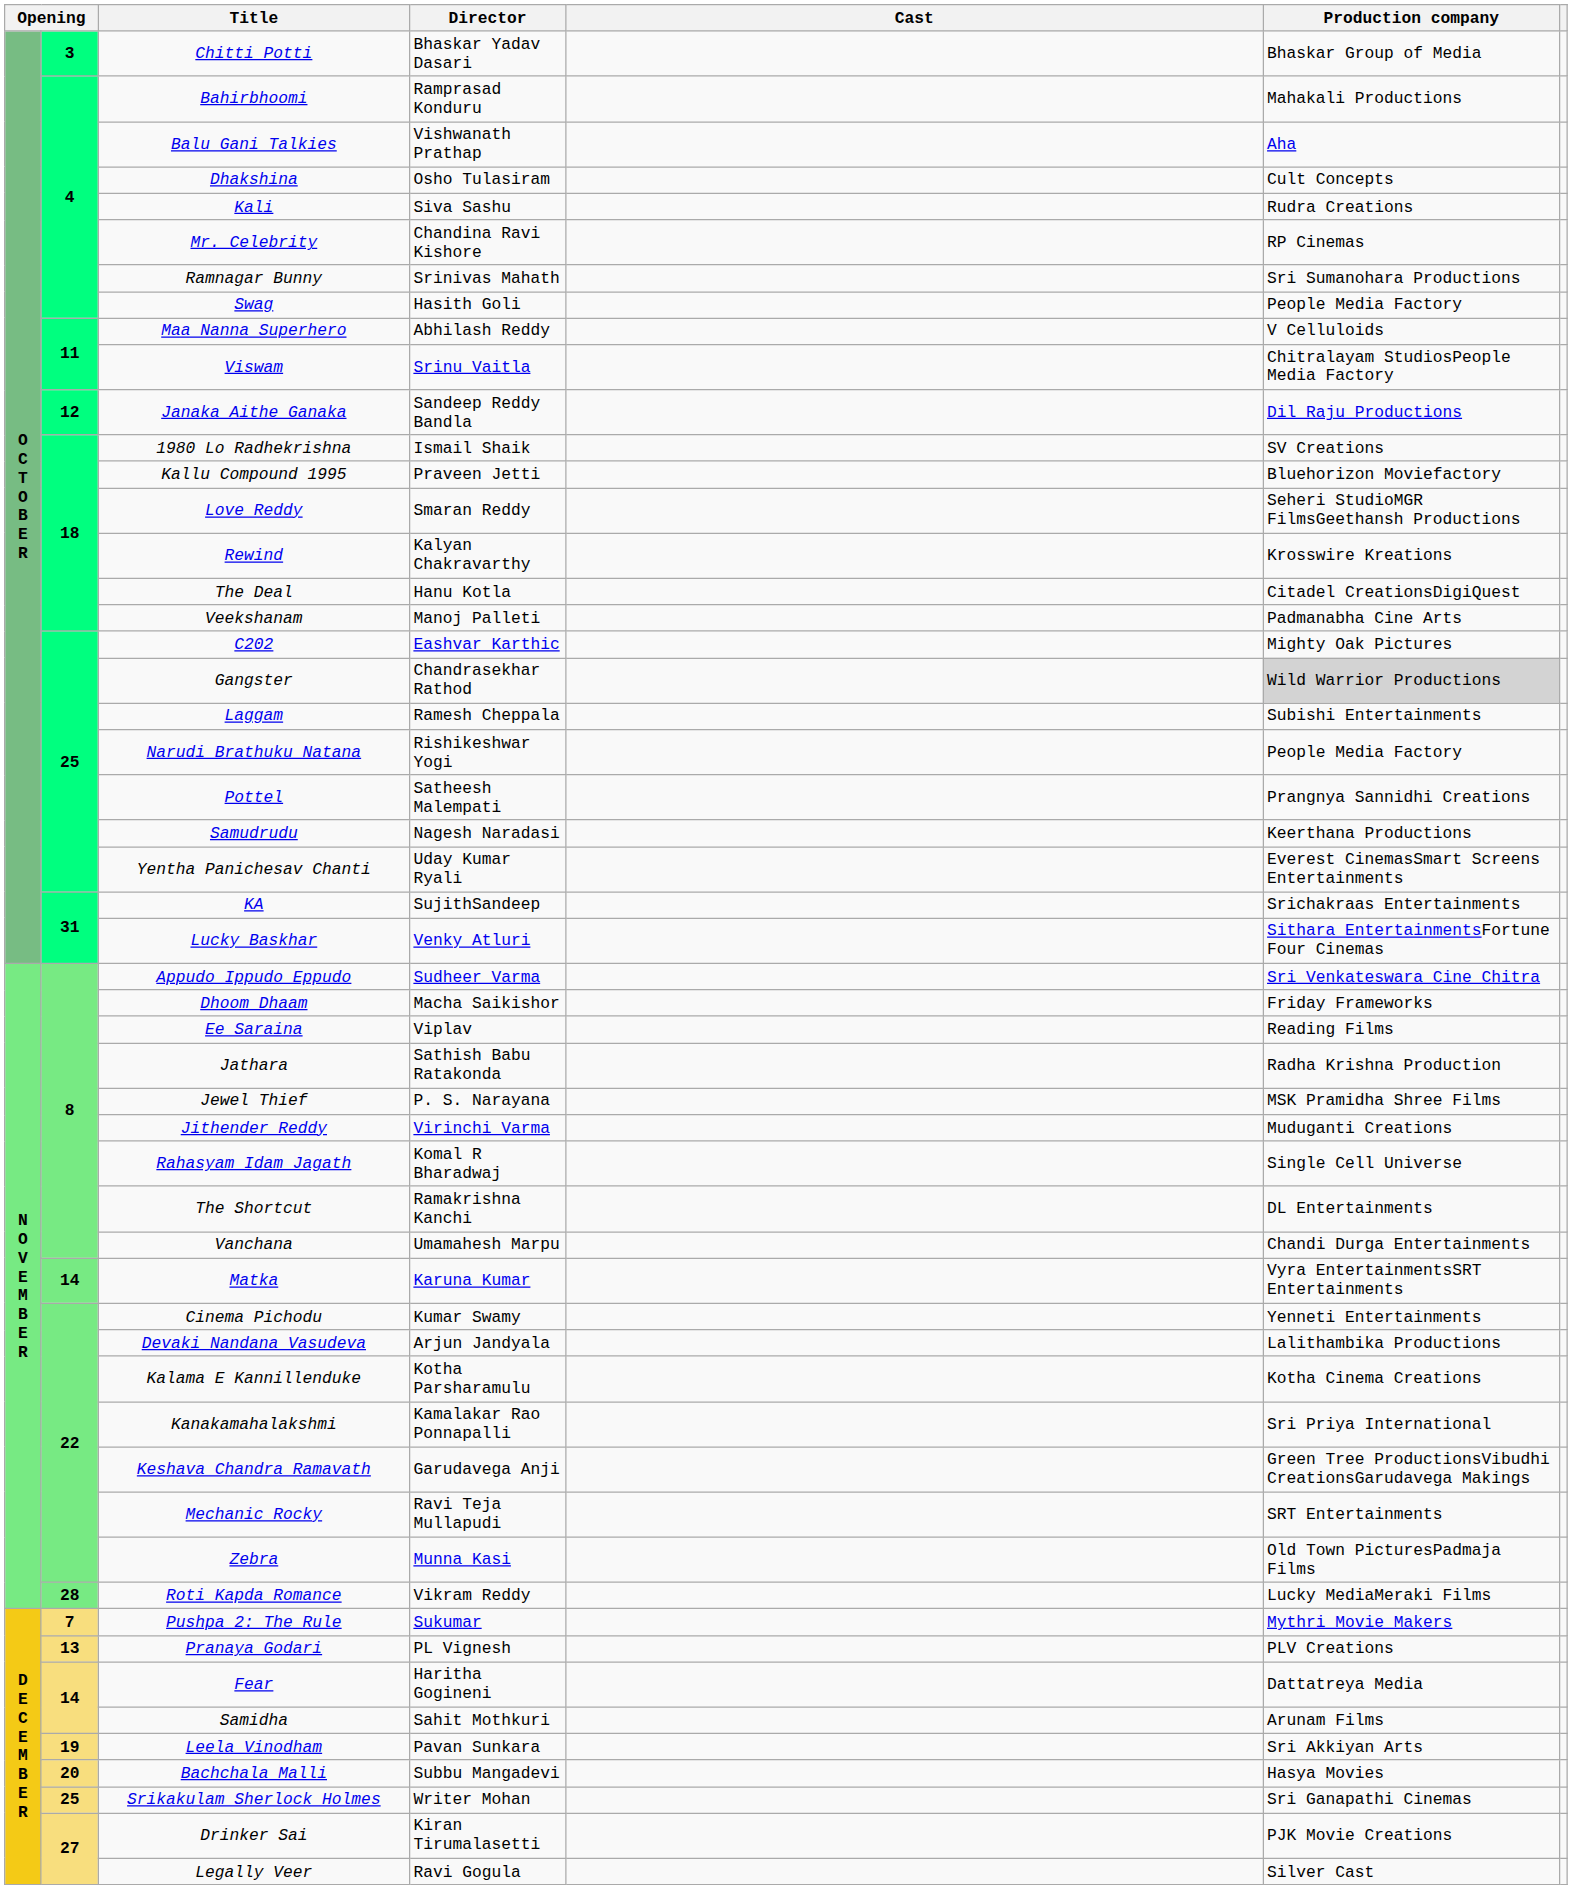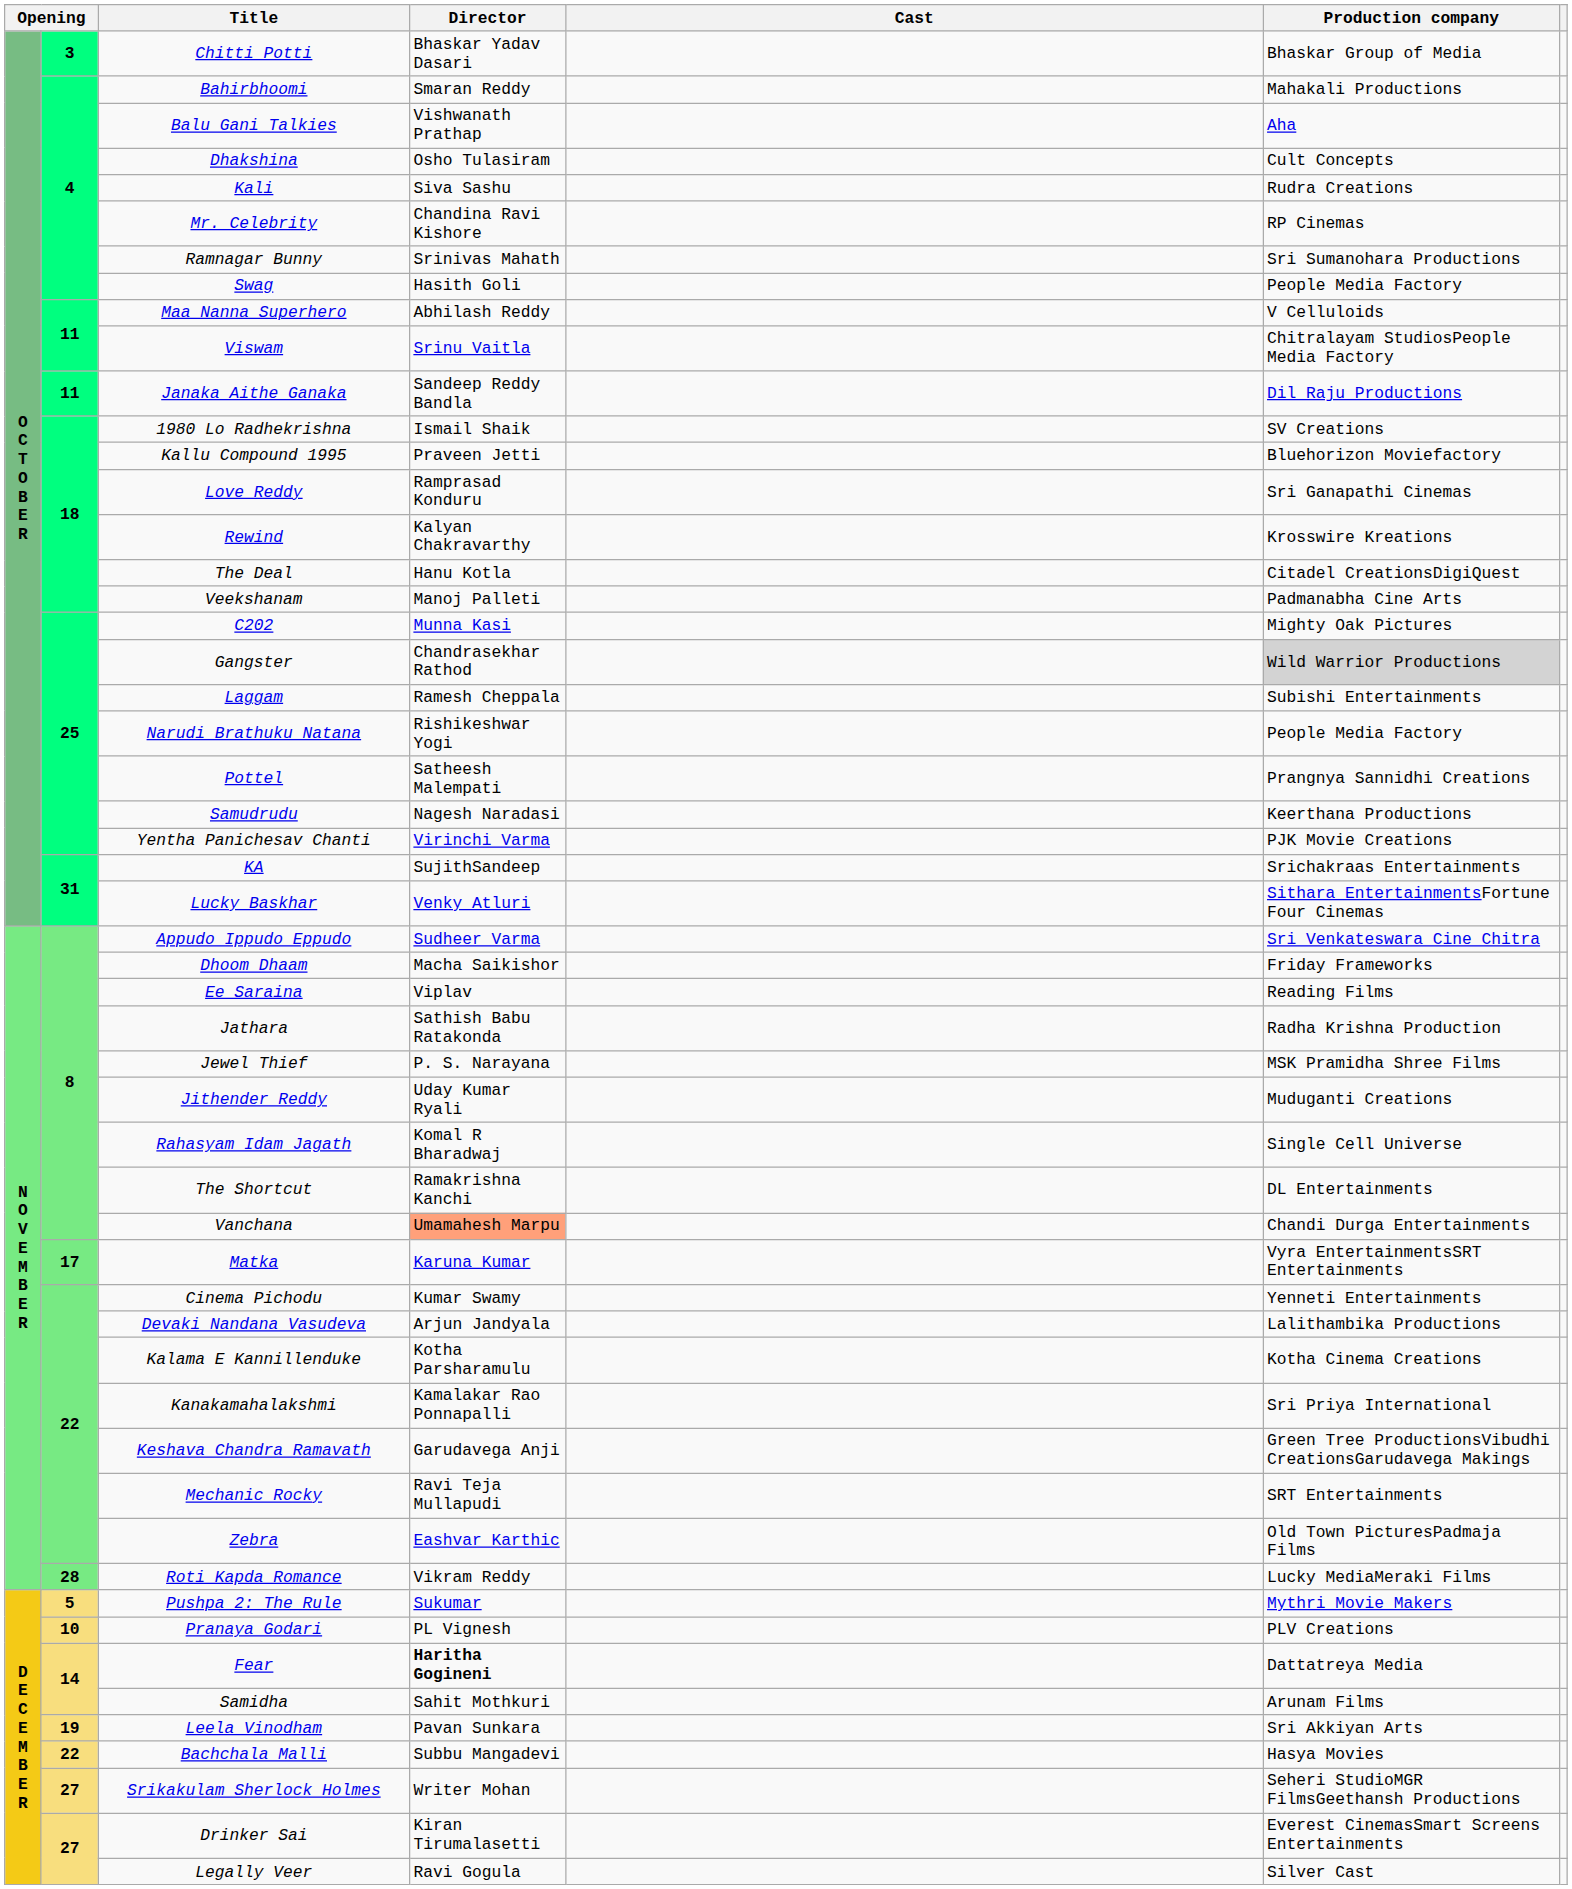(457, 99) Ramprasad Konduru -> (472, 90) Smaran Reddy
(70, 412) 12 -> (70, 394) 11
(472, 511) Smaran Reddy -> (457, 492) Ramprasad Konduru
(1394, 511) Seheri StudioMGR FilmsGeethansh Productions -> (1369, 492) Sri Ganapathi Cinemas
(487, 645) Eashvar Karthic -> (462, 626) Munna Kasi
(462, 869) Uday Kumar Ryali -> (482, 841) Virinchi Varma
(1404, 869) Everest CinemasSmart Screens Entertainments -> (1360, 841) PJK Movie Creations
(482, 1128) Virinchi Varma -> (462, 1100) Uday Kumar Ryali
(487, 1245) no background -> (487, 1226) lightsalmon background
(70, 1281) 14 -> (70, 1262) 17
(462, 1560) Munna Kasi -> (487, 1541) Eashvar Karthic
(70, 1622) 7 -> (70, 1603) 5
(70, 1649) 13 -> (70, 1630) 10
(452, 1685) normal -> (452, 1666) bold
(70, 1773) 20 -> (70, 1755) 22
(70, 1800) 25 -> (70, 1790) 27
(1369, 1800) Sri Ganapathi Cinemas -> (1394, 1790) Seheri StudioMGR FilmsGeethansh Productions
(1360, 1836) PJK Movie Creations -> (1404, 1836) Everest CinemasSmart Screens Entertainments
